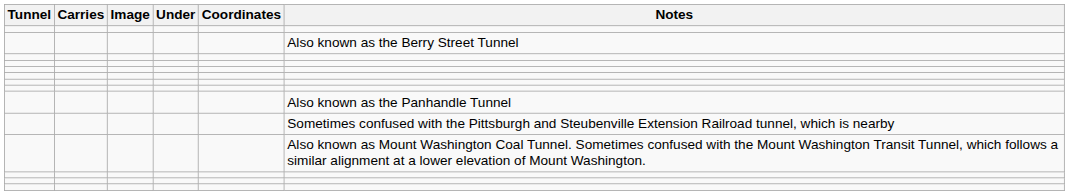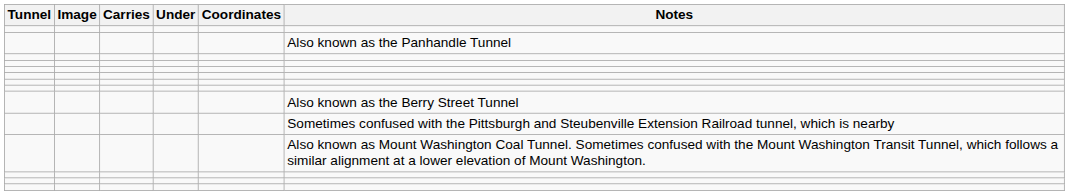columns swapped: (130, 15) <-> (81, 15)
(403, 43) Also known as the Berry Street Tunnel -> (399, 43) Also known as the Panhandle Tunnel
(399, 102) Also known as the Panhandle Tunnel -> (403, 102) Also known as the Berry Street Tunnel
